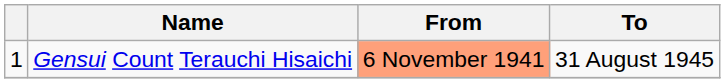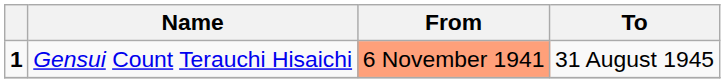(16, 58) normal -> (16, 58) bold
